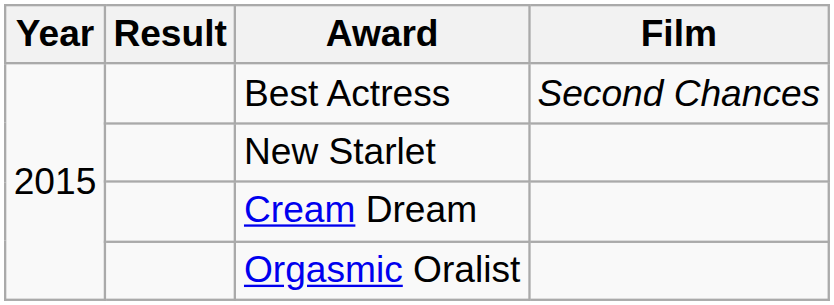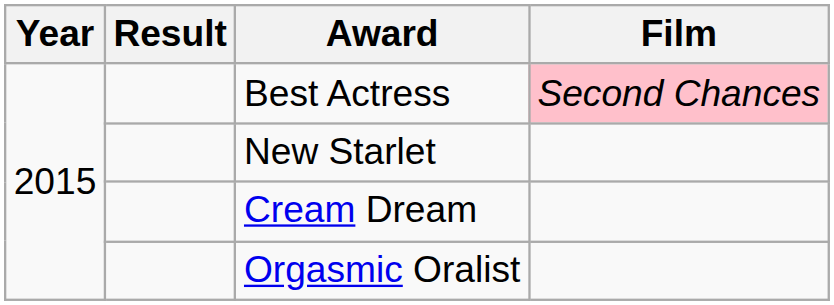(679, 92) no background -> (679, 92) pink background
